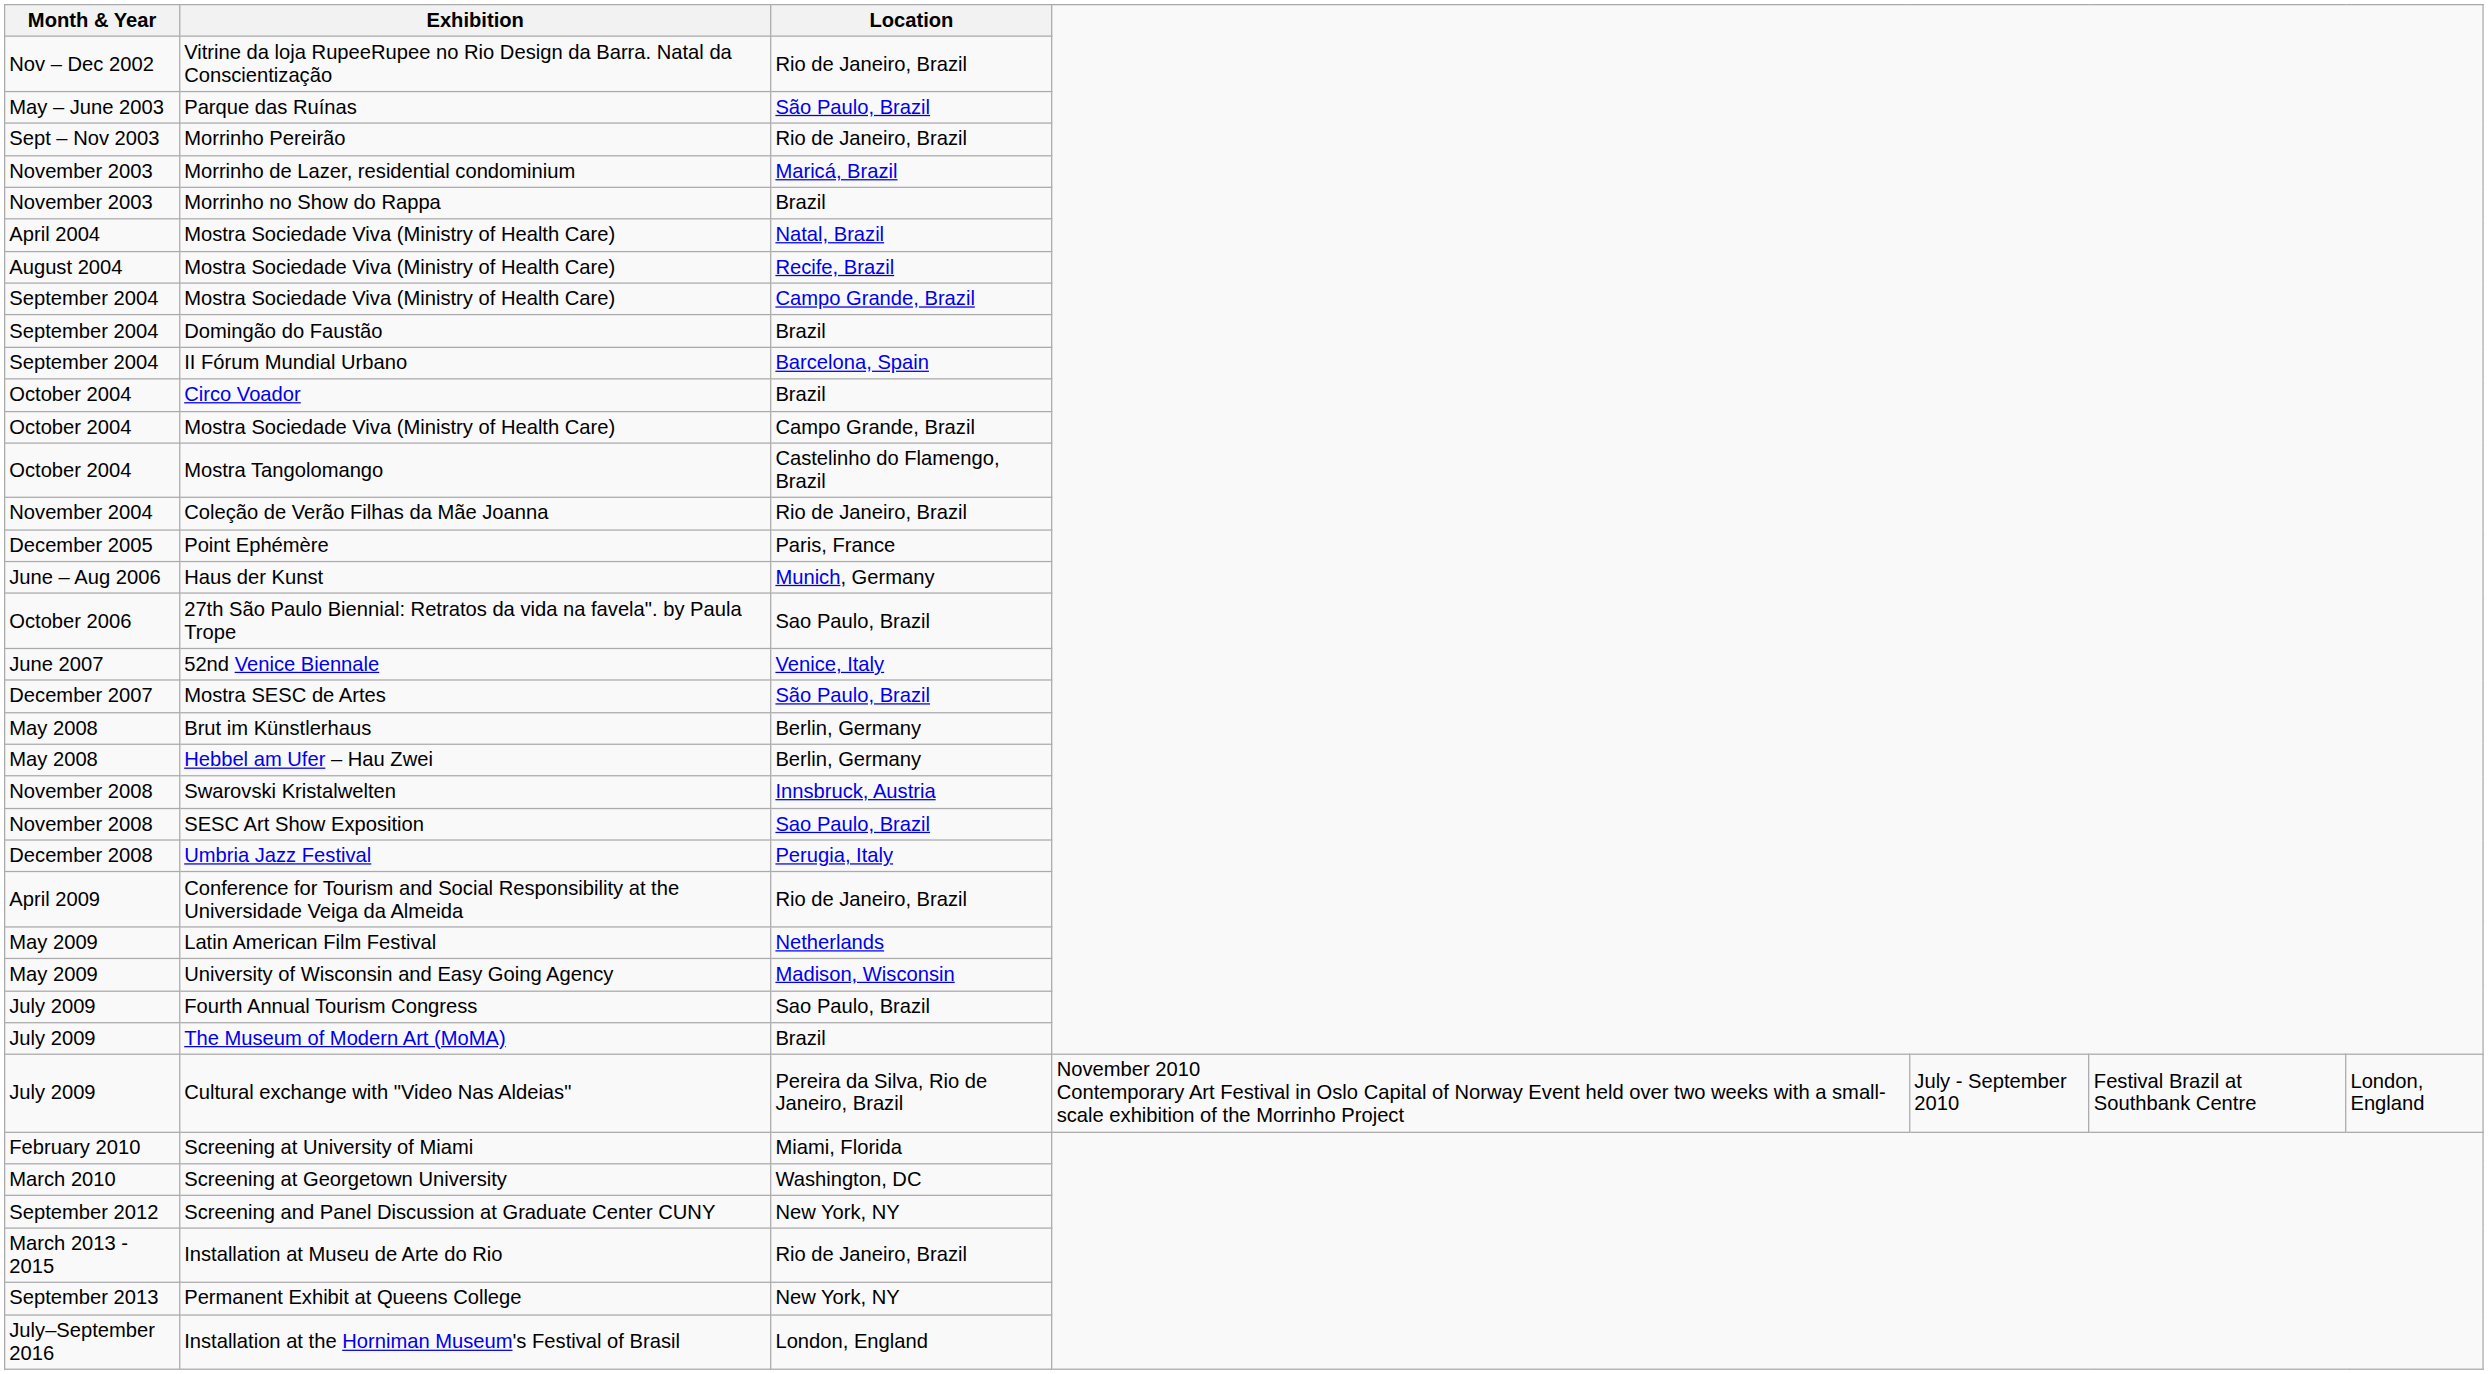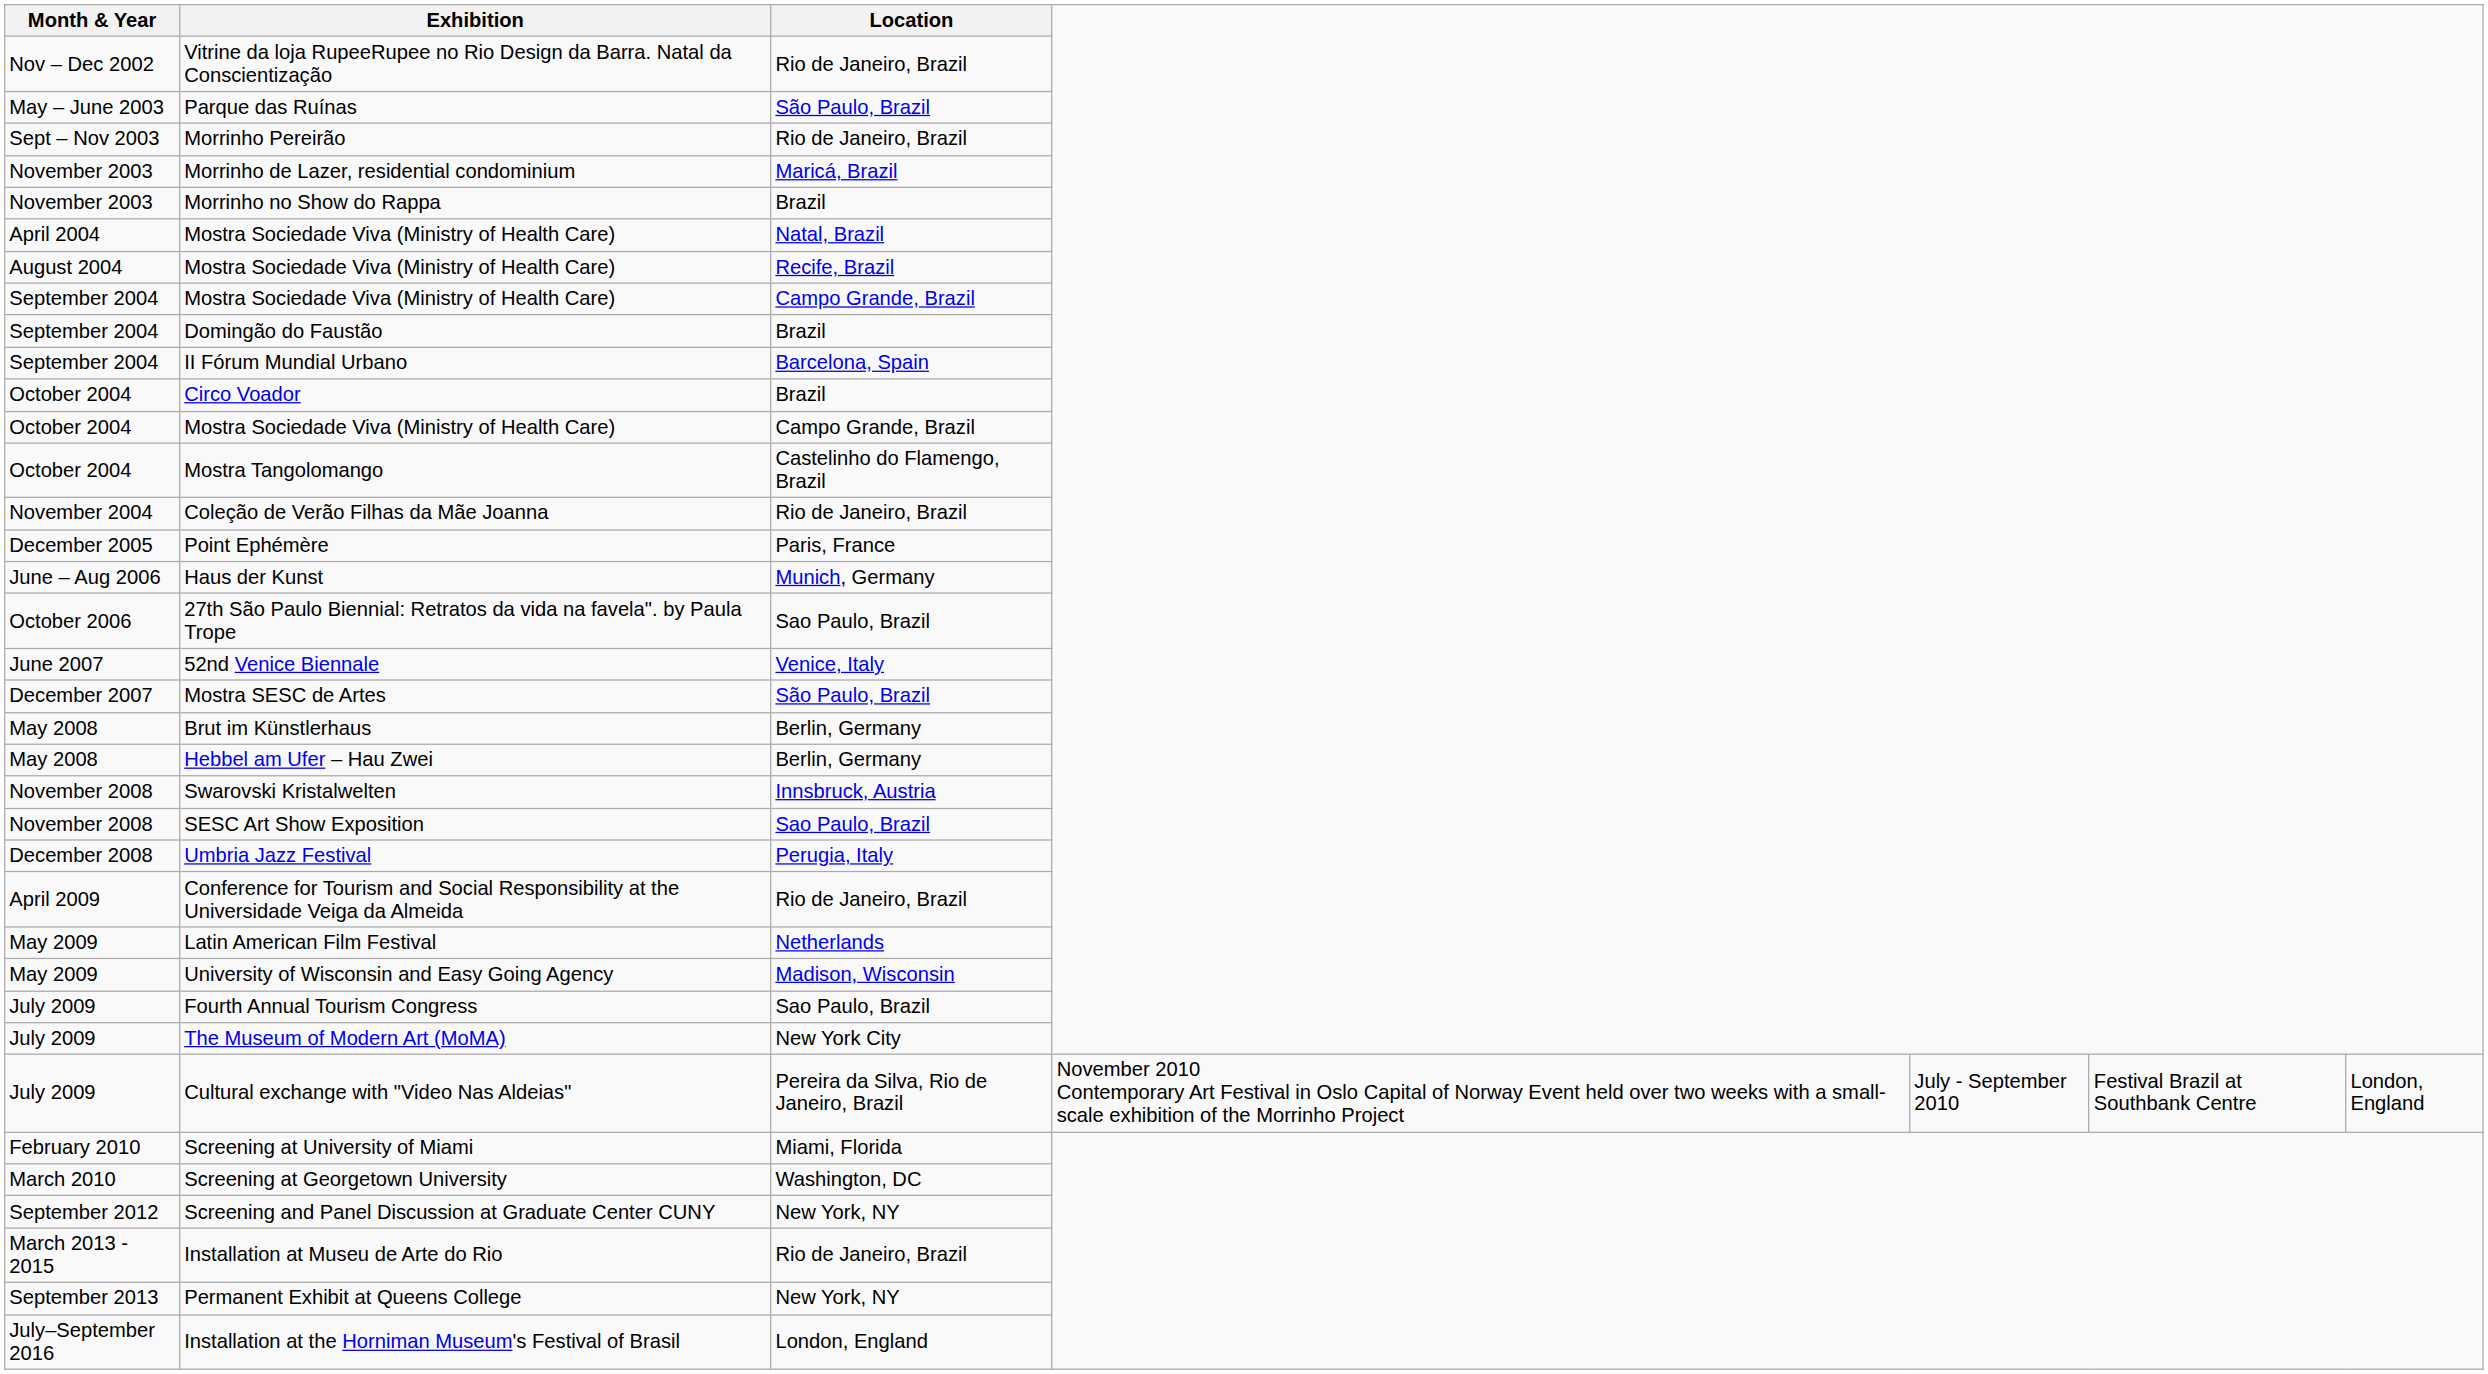(801, 1038) Brazil -> (838, 1038) New York City
